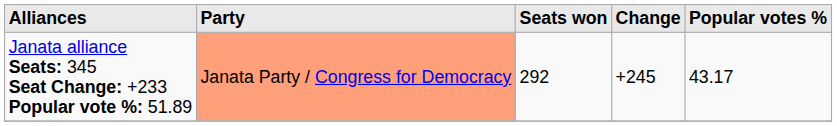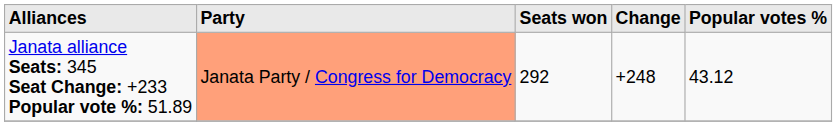(636, 76) +245 -> (636, 76) +248
(711, 76) 43.17 -> (711, 76) 43.12
